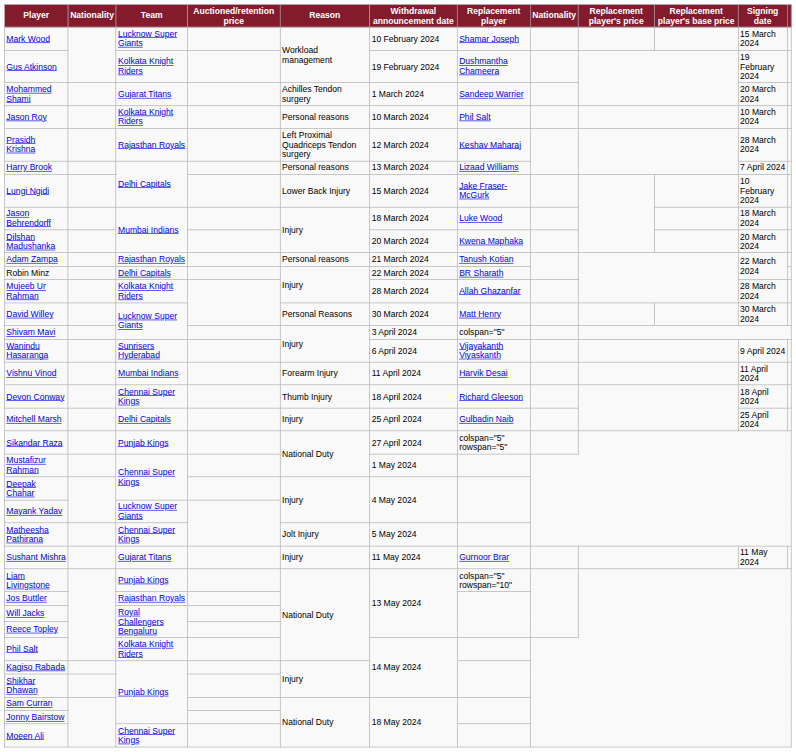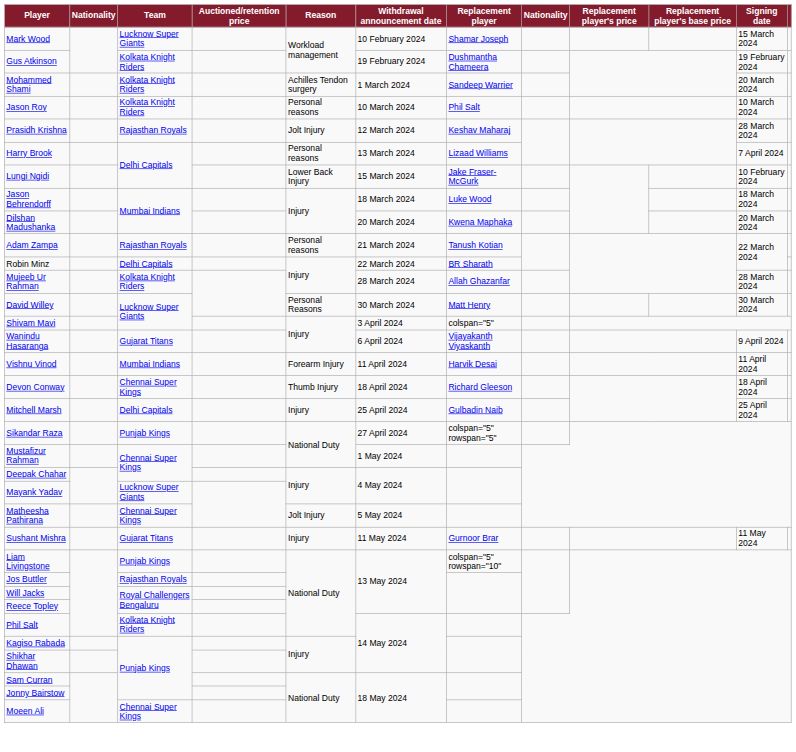(145, 94) Gujarat Titans -> (147, 84) Kolkata Knight Riders
(319, 144) Left Proximal Quadriceps Tendon surgery -> (306, 130) Jolt Injury
(139, 350) Sunrisers Hyderabad -> (146, 341) Gujarat Titans
